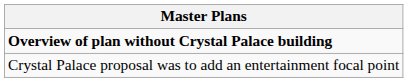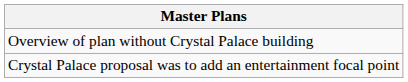(170, 41) bold -> (161, 41) normal
